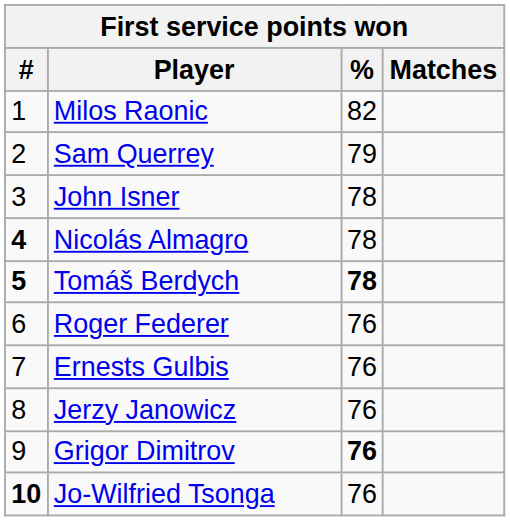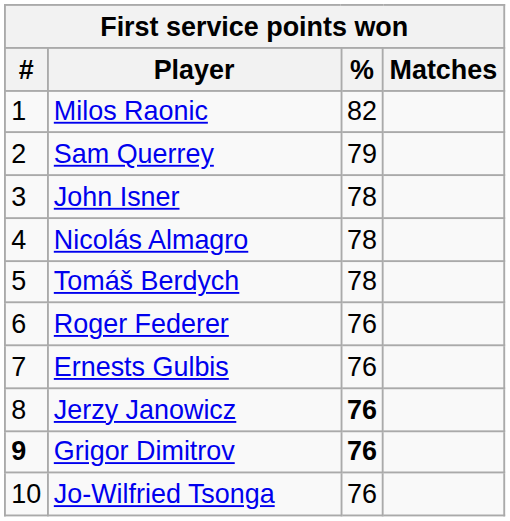(19, 239) bold -> (19, 239) normal
(19, 282) bold -> (19, 282) normal
(362, 282) bold -> (362, 282) normal
(362, 409) normal -> (362, 409) bold
(19, 452) normal -> (19, 452) bold
(26, 495) bold -> (26, 495) normal
